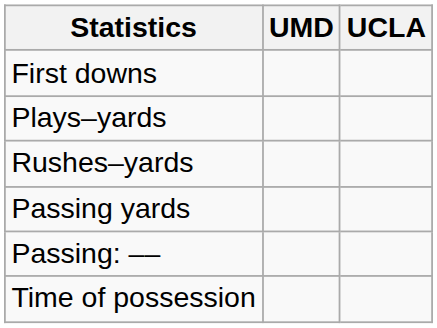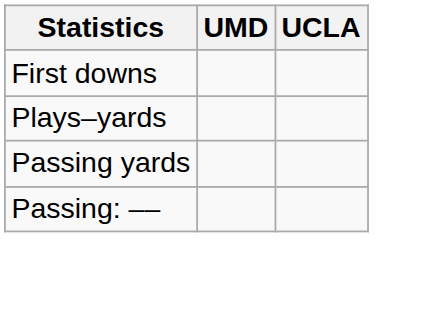- row: (102, 163)
- row: (134, 298)
